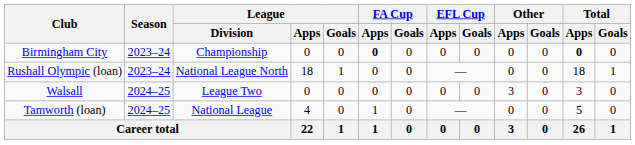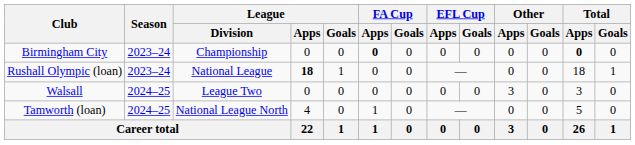(232, 71) National League North -> (232, 71) National League
(307, 71) normal -> (307, 71) bold
(232, 110) National League -> (232, 110) National League North
